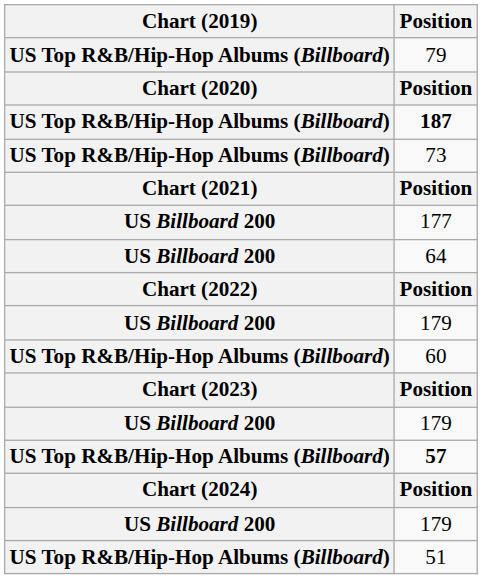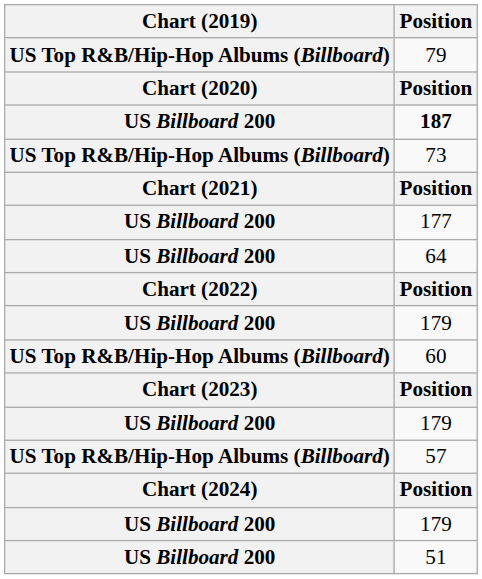(200, 121) US Top R&B/Hip-Hop Albums (Billboard) -> (200, 121) US Billboard 200
(436, 456) bold -> (436, 456) normal
(200, 557) US Top R&B/Hip-Hop Albums (Billboard) -> (200, 557) US Billboard 200
